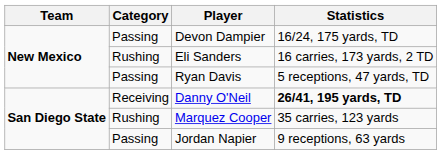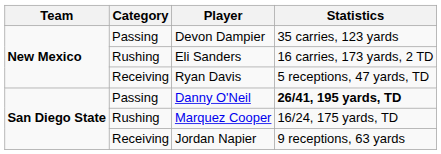(338, 36) 16/24, 175 yards, TD -> (338, 36) 35 carries, 123 yards
(135, 77) Passing -> (140, 77) Receiving
(140, 97) Receiving -> (135, 97) Passing
(338, 118) 35 carries, 123 yards -> (338, 118) 16/24, 175 yards, TD
(135, 139) Passing -> (140, 139) Receiving
